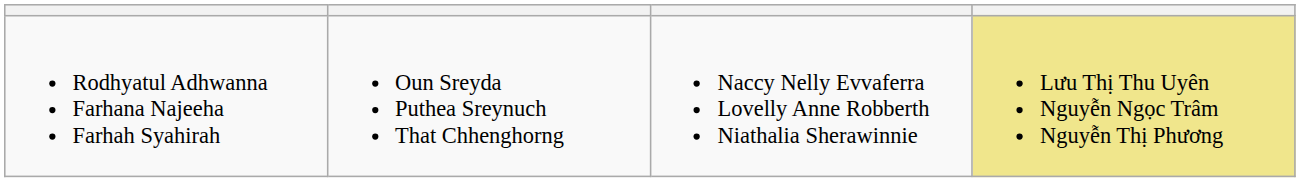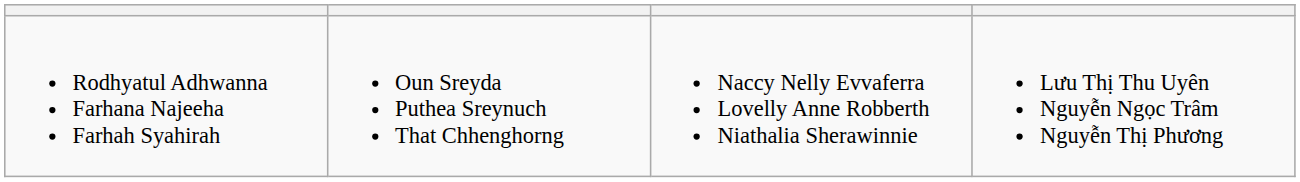(1134, 110) khaki background -> (1134, 110) no background
